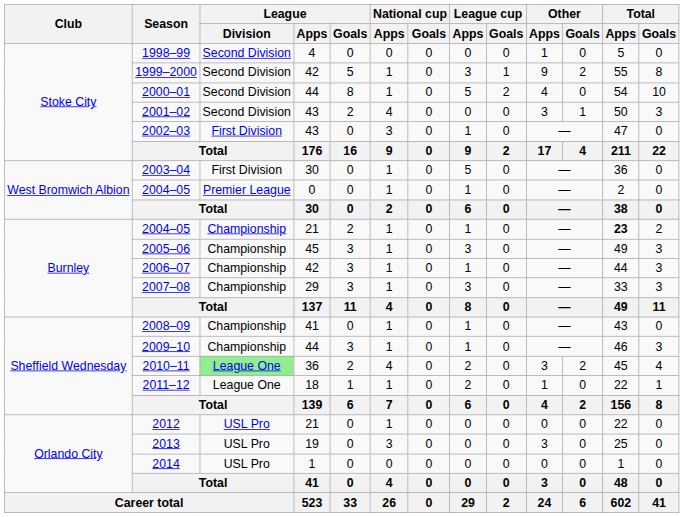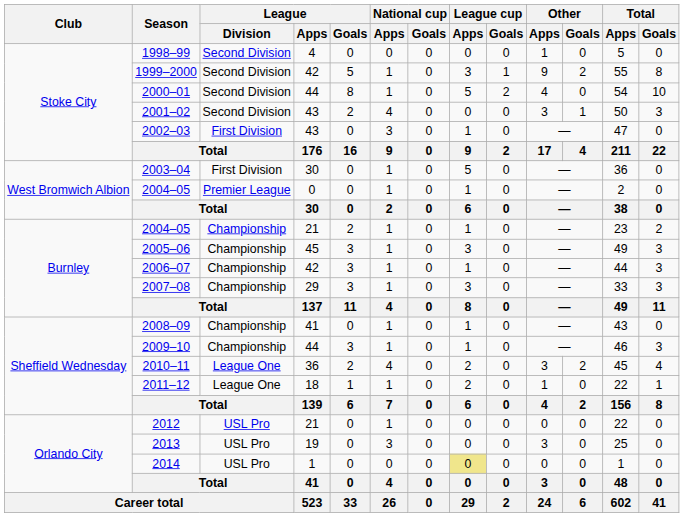(621, 229) bold -> (621, 229) normal
(247, 365) lightgreen background -> (247, 365) no background
(468, 463) no background -> (468, 463) khaki background
